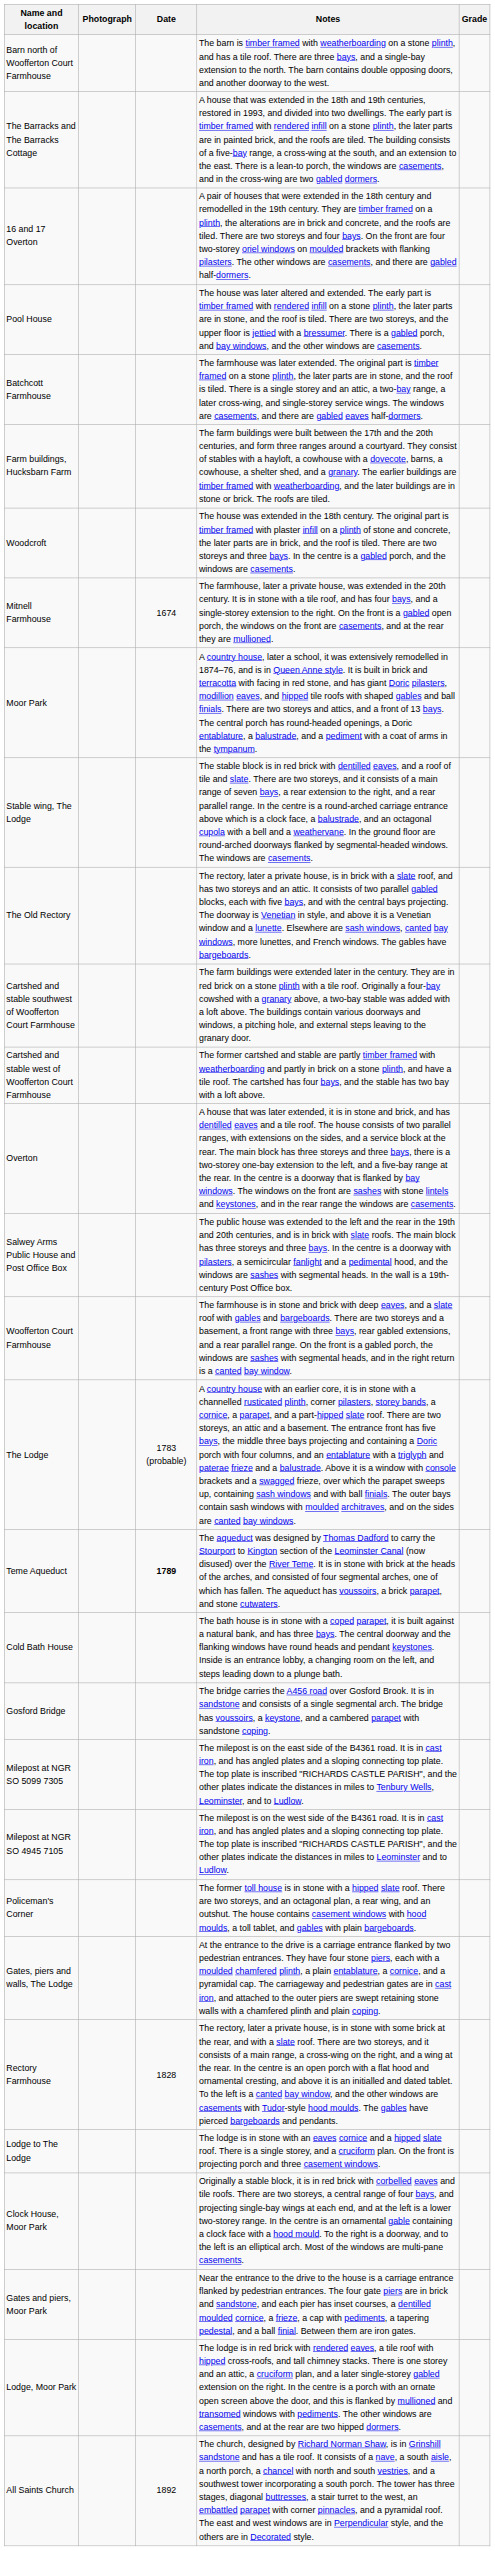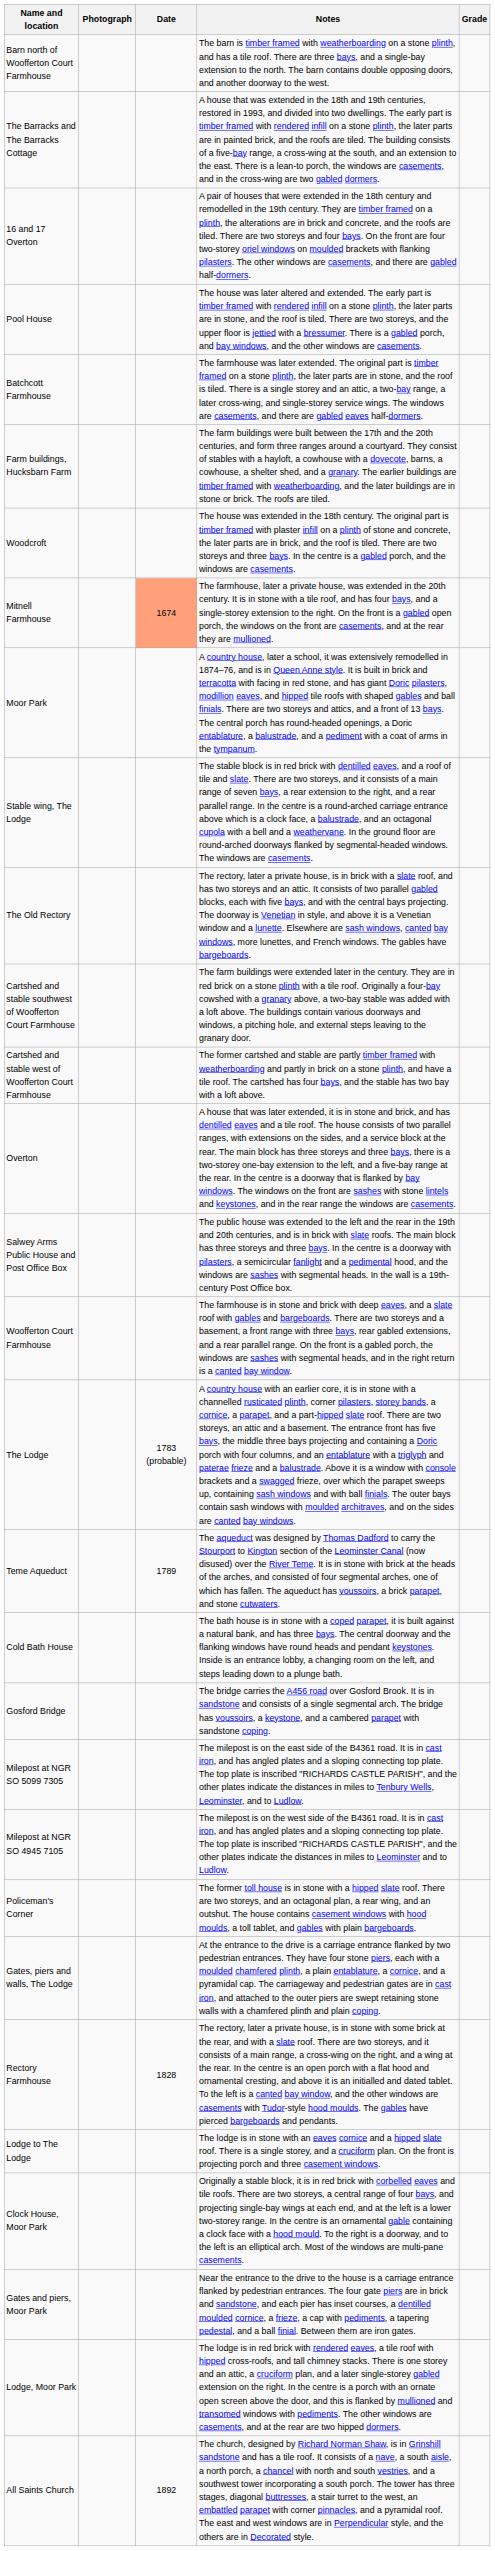(166, 613) no background -> (166, 613) lightsalmon background
(166, 1571) bold -> (166, 1571) normal
